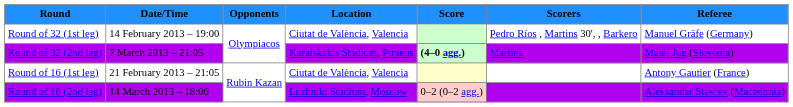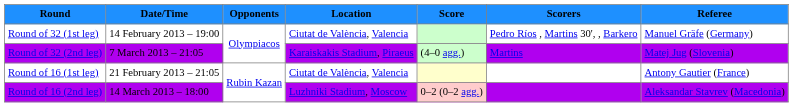(443, 53) bold -> (442, 53) normal
